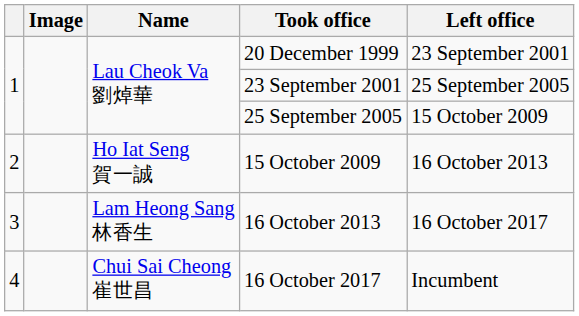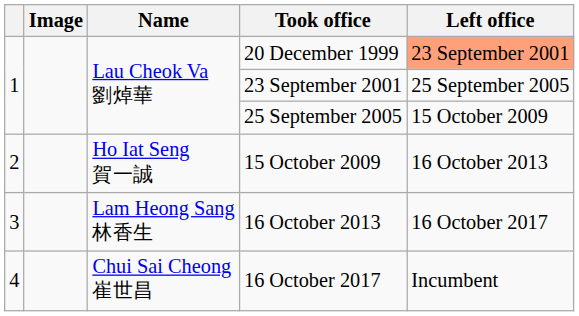(490, 52) no background -> (490, 52) lightsalmon background
